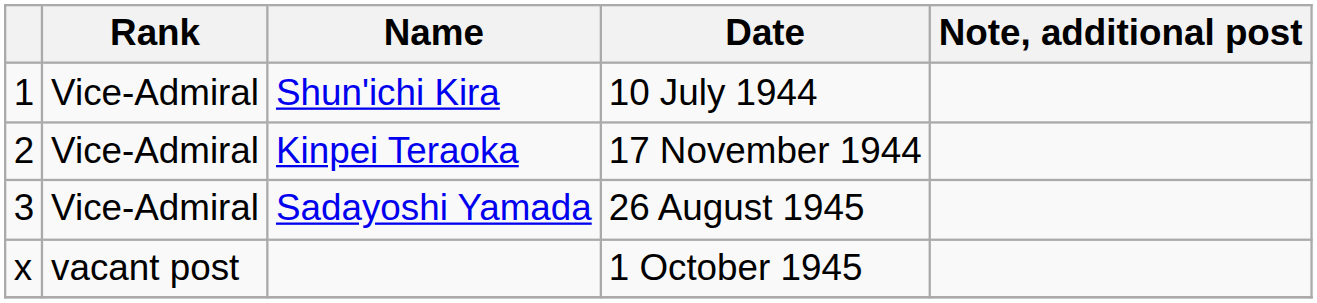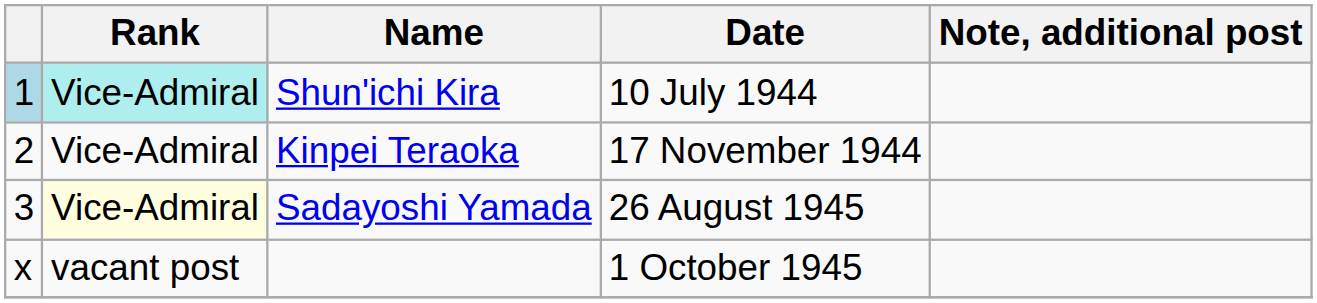(24, 92) no background -> (24, 92) lightblue background
(155, 92) no background -> (155, 92) paleturquoise background
(155, 208) no background -> (155, 208) lightyellow background
